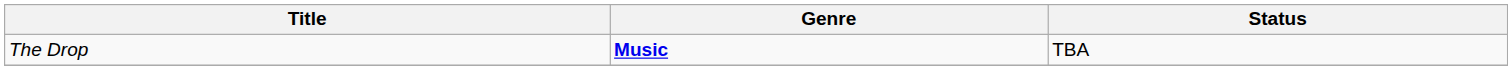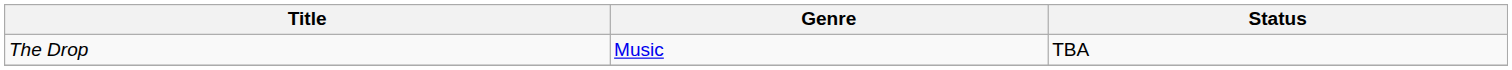(641, 49) bold -> (639, 49) normal
